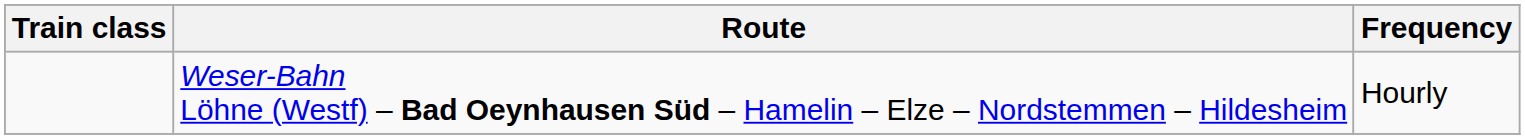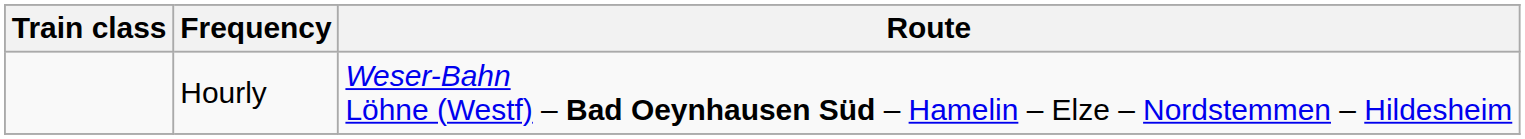columns swapped: (764, 28) <-> (1437, 28)
